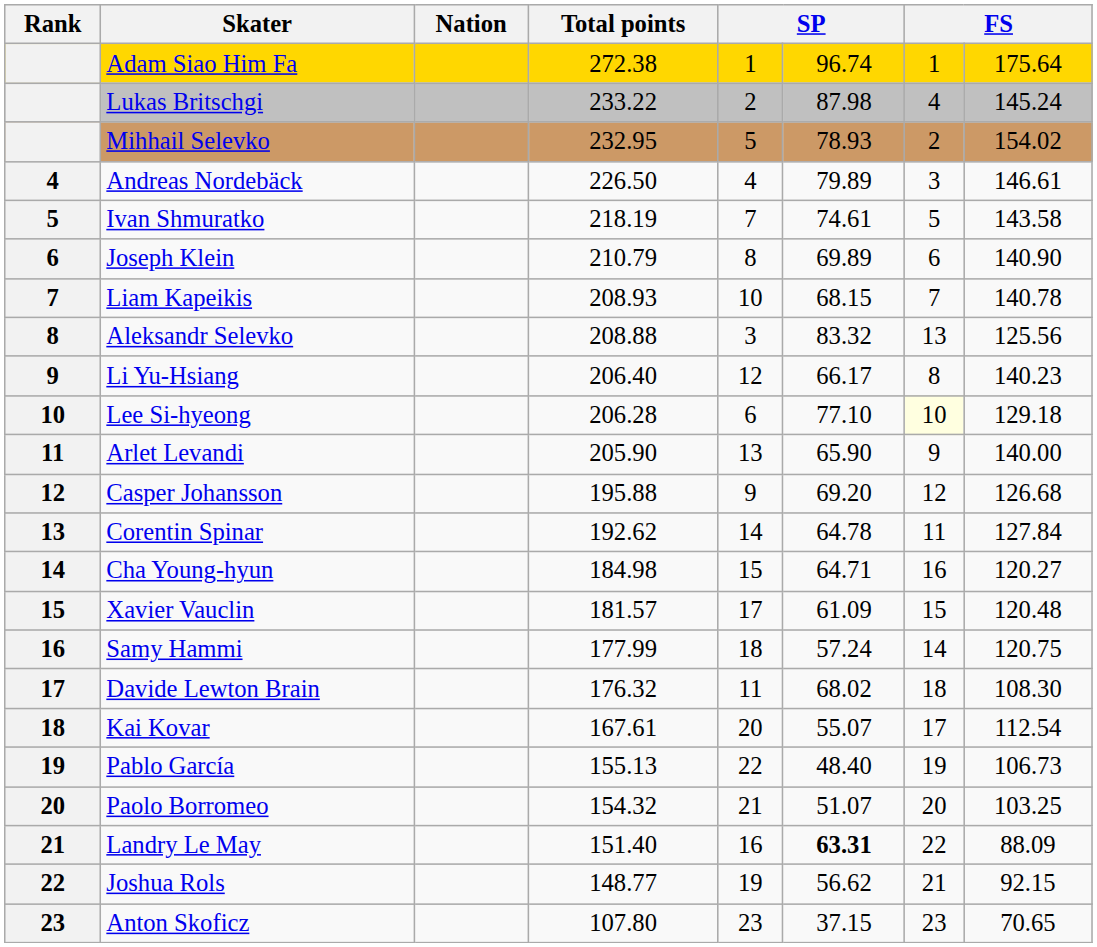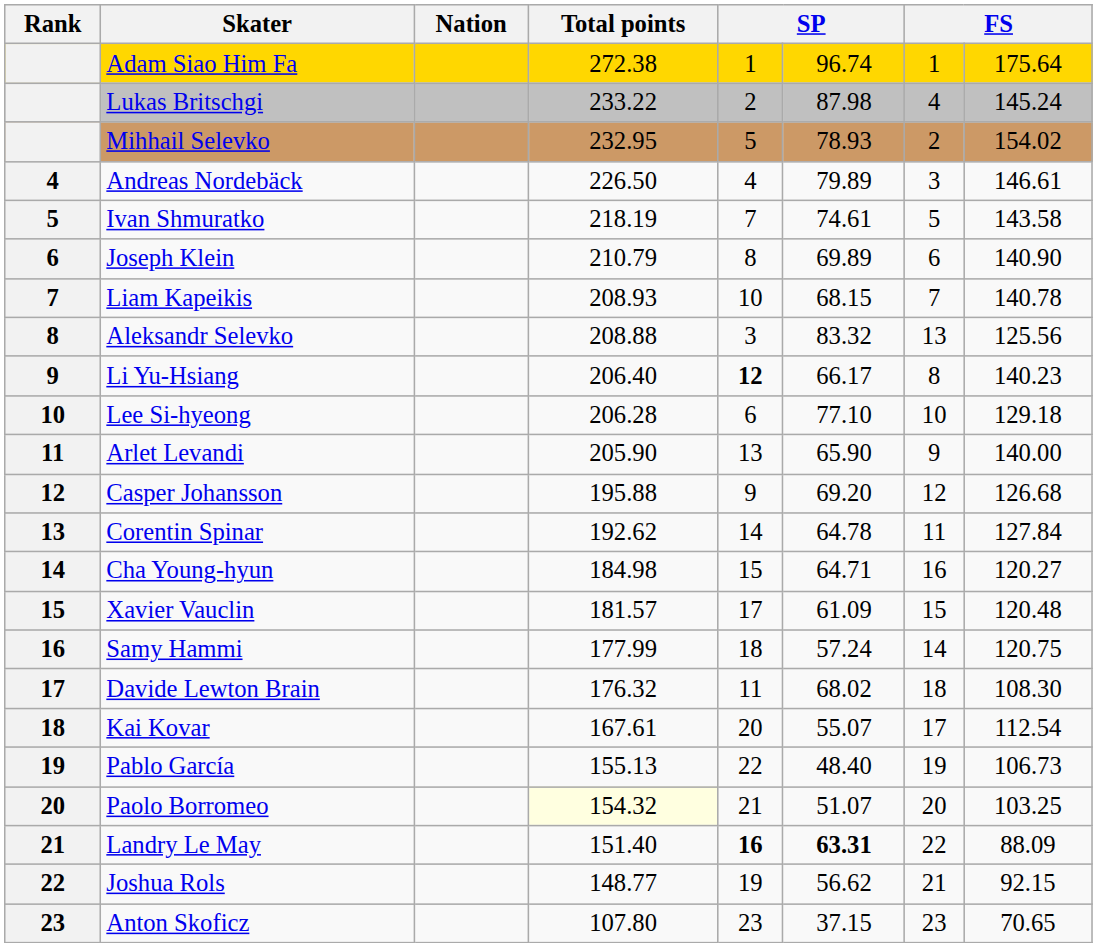(750, 375) normal -> (750, 375) bold
(934, 414) lightyellow background -> (934, 414) no background
(623, 805) no background -> (623, 805) lightyellow background
(750, 844) normal -> (750, 844) bold
